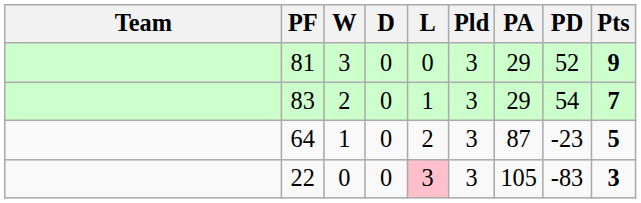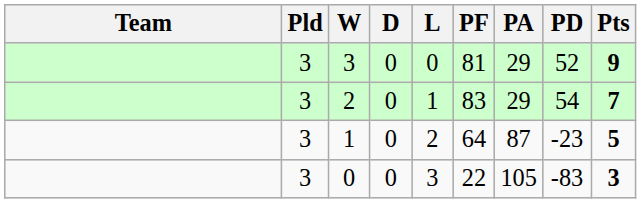columns swapped: (472, 23) <-> (303, 23)
(428, 178) pink background -> (432, 178) no background
